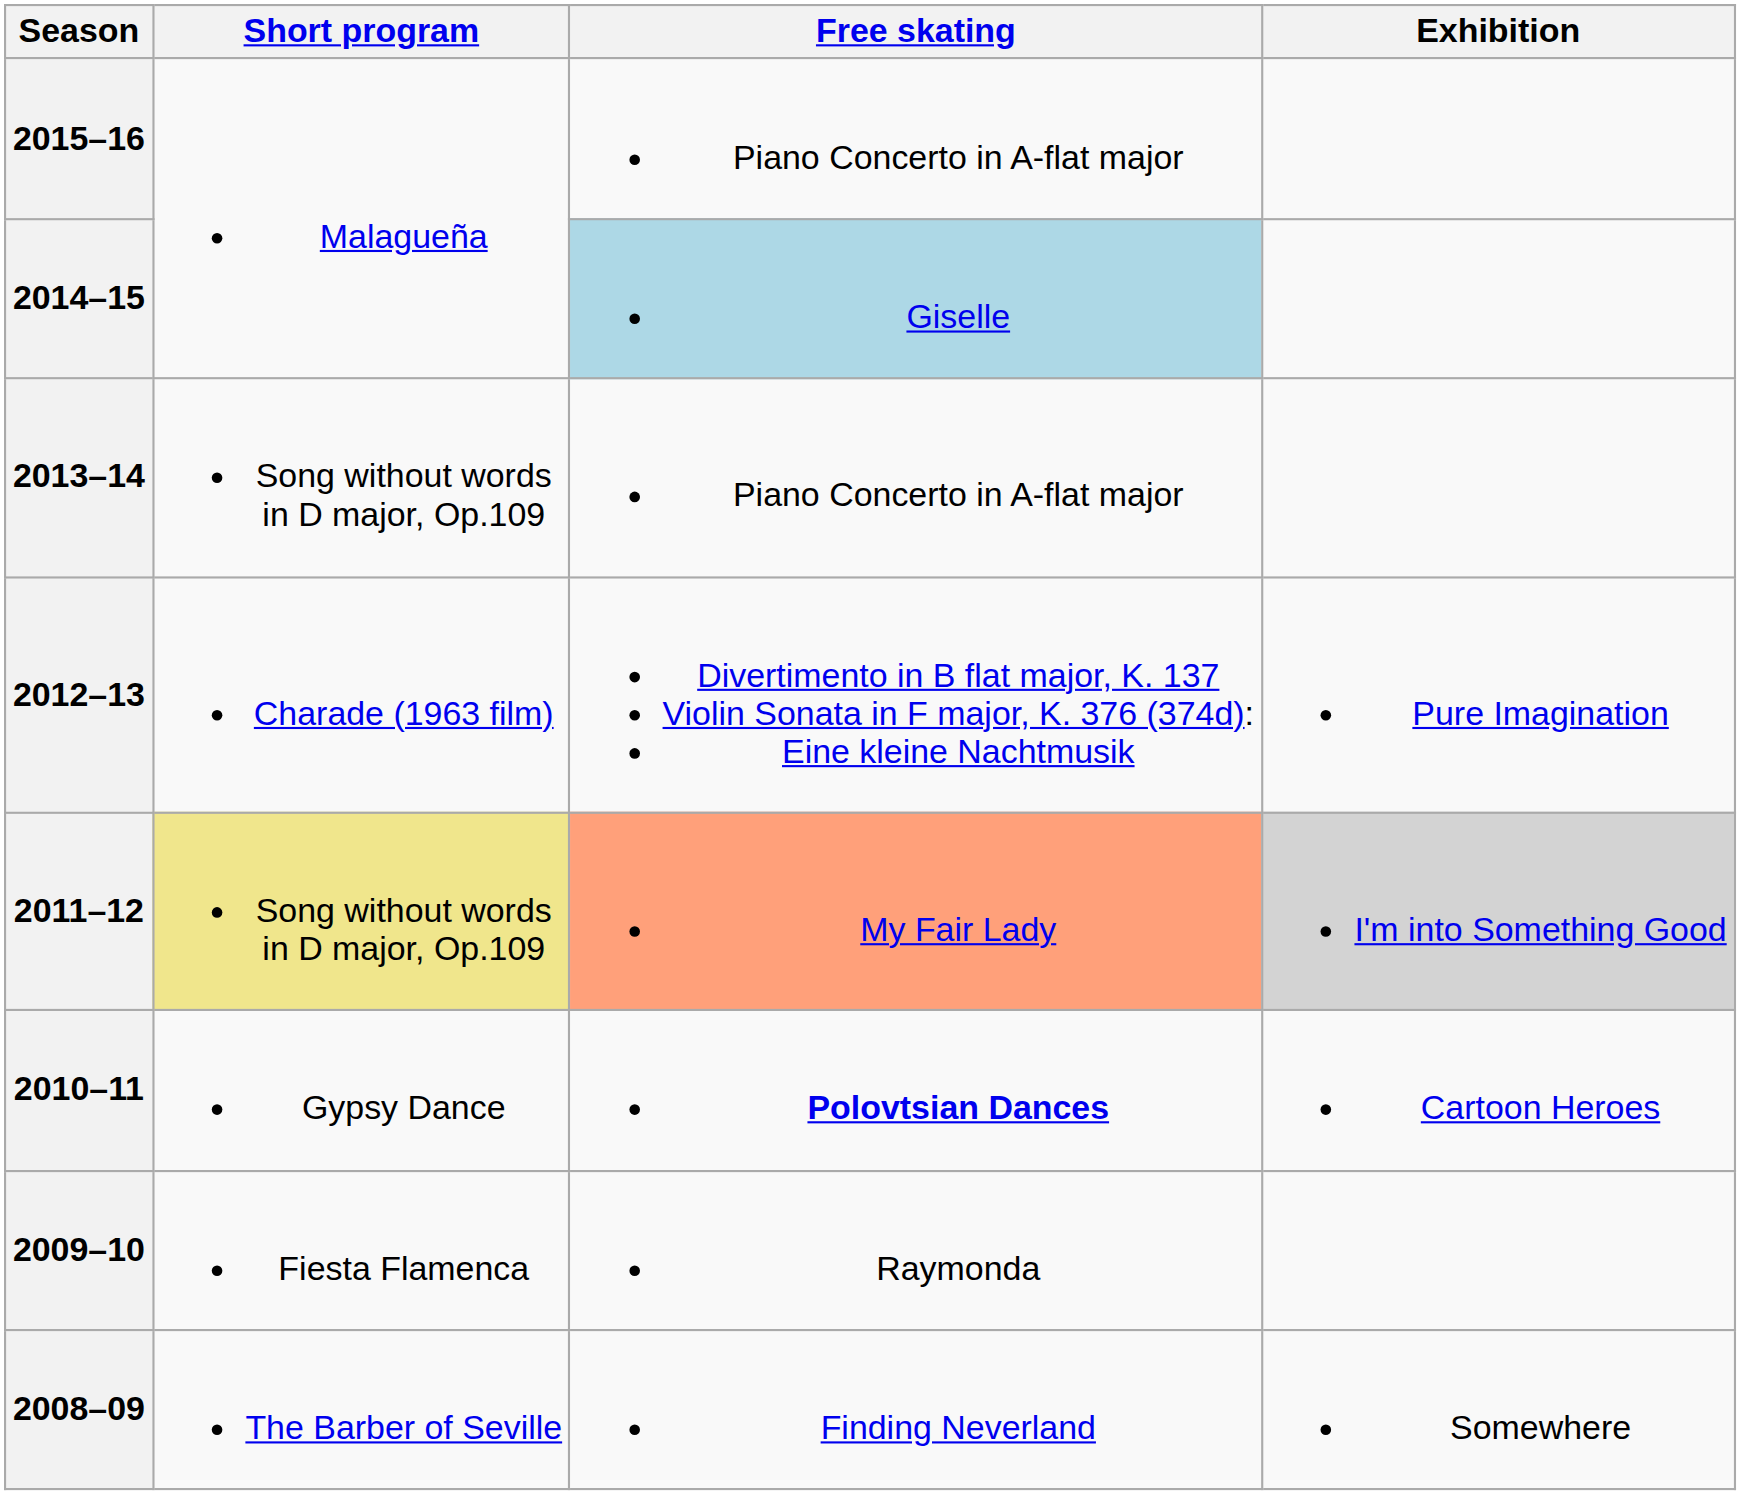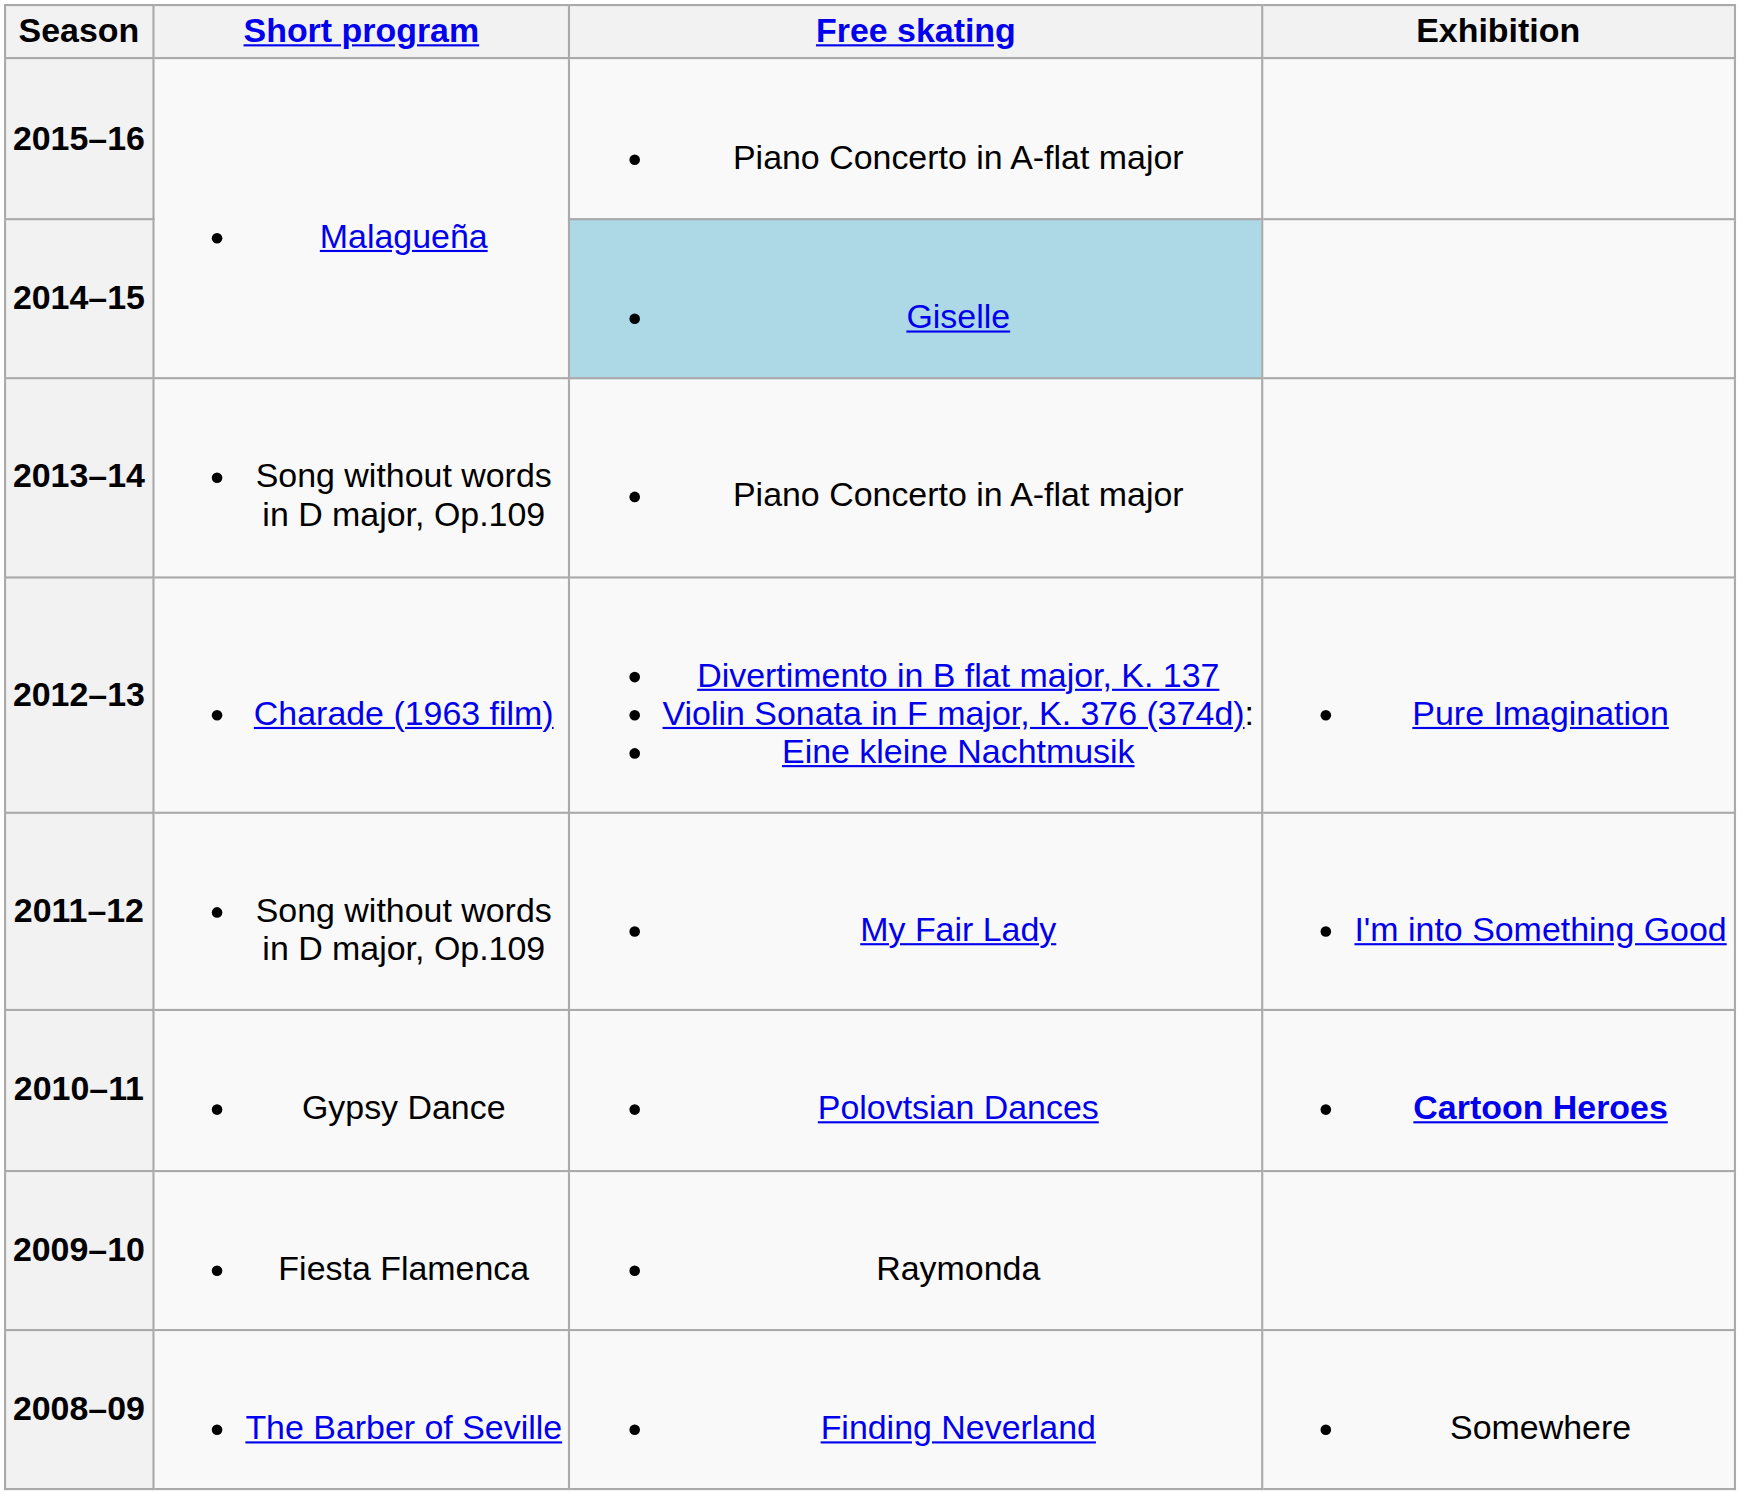(361, 931) khaki background -> (361, 931) no background
(916, 931) lightsalmon background -> (916, 931) no background
(1498, 931) lightgrey background -> (1498, 931) no background
(916, 1109) bold -> (916, 1109) normal
(1498, 1109) normal -> (1498, 1109) bold
